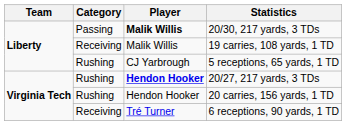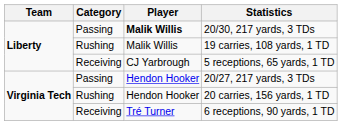(99, 46) Receiving -> (95, 46) Rushing
(95, 62) Rushing -> (99, 62) Receiving
(95, 79) Rushing -> (94, 79) Passing
(165, 79) bold -> (163, 79) normal
